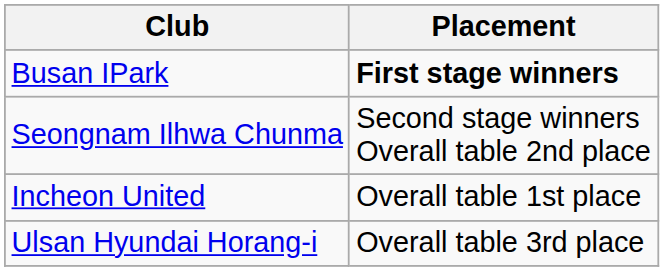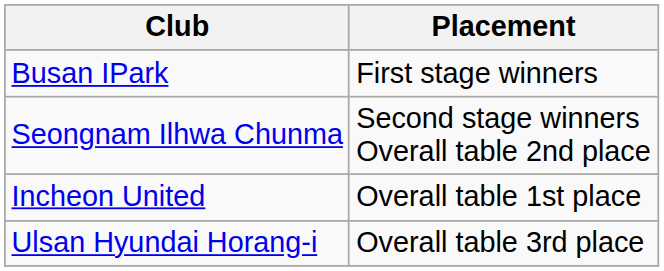(487, 73) bold -> (477, 73) normal
